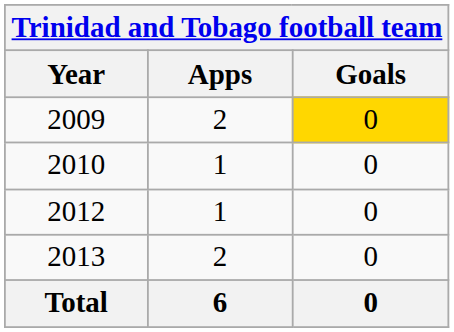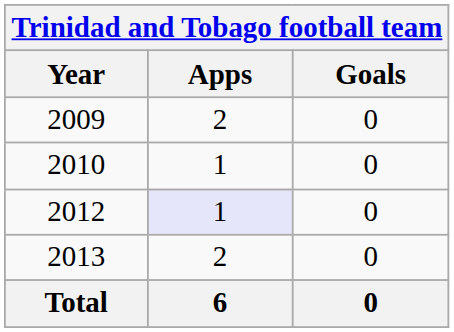(371, 119) gold background -> (371, 119) no background
(220, 211) no background -> (220, 211) lavender background
